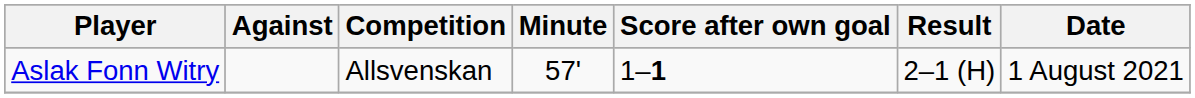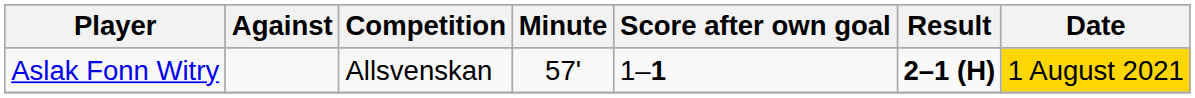(949, 69) normal -> (949, 69) bold
(1096, 69) no background -> (1096, 69) gold background
